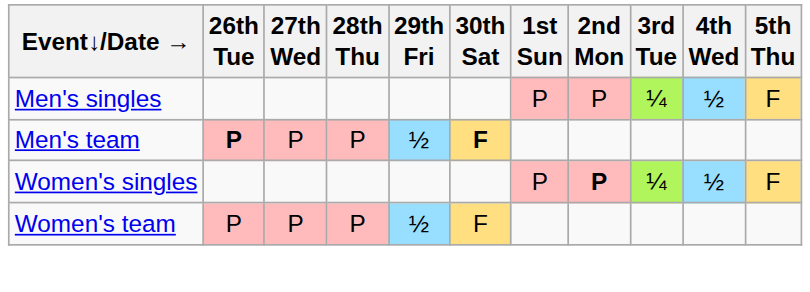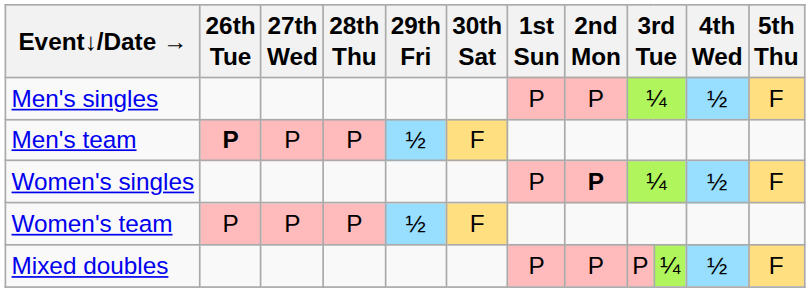(480, 140) bold -> (477, 140) normal
+ row: (90, 265)
